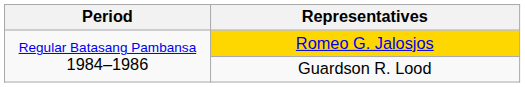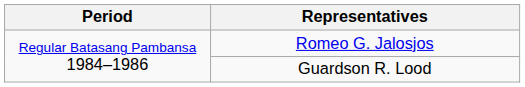(365, 43) gold background -> (365, 43) no background
